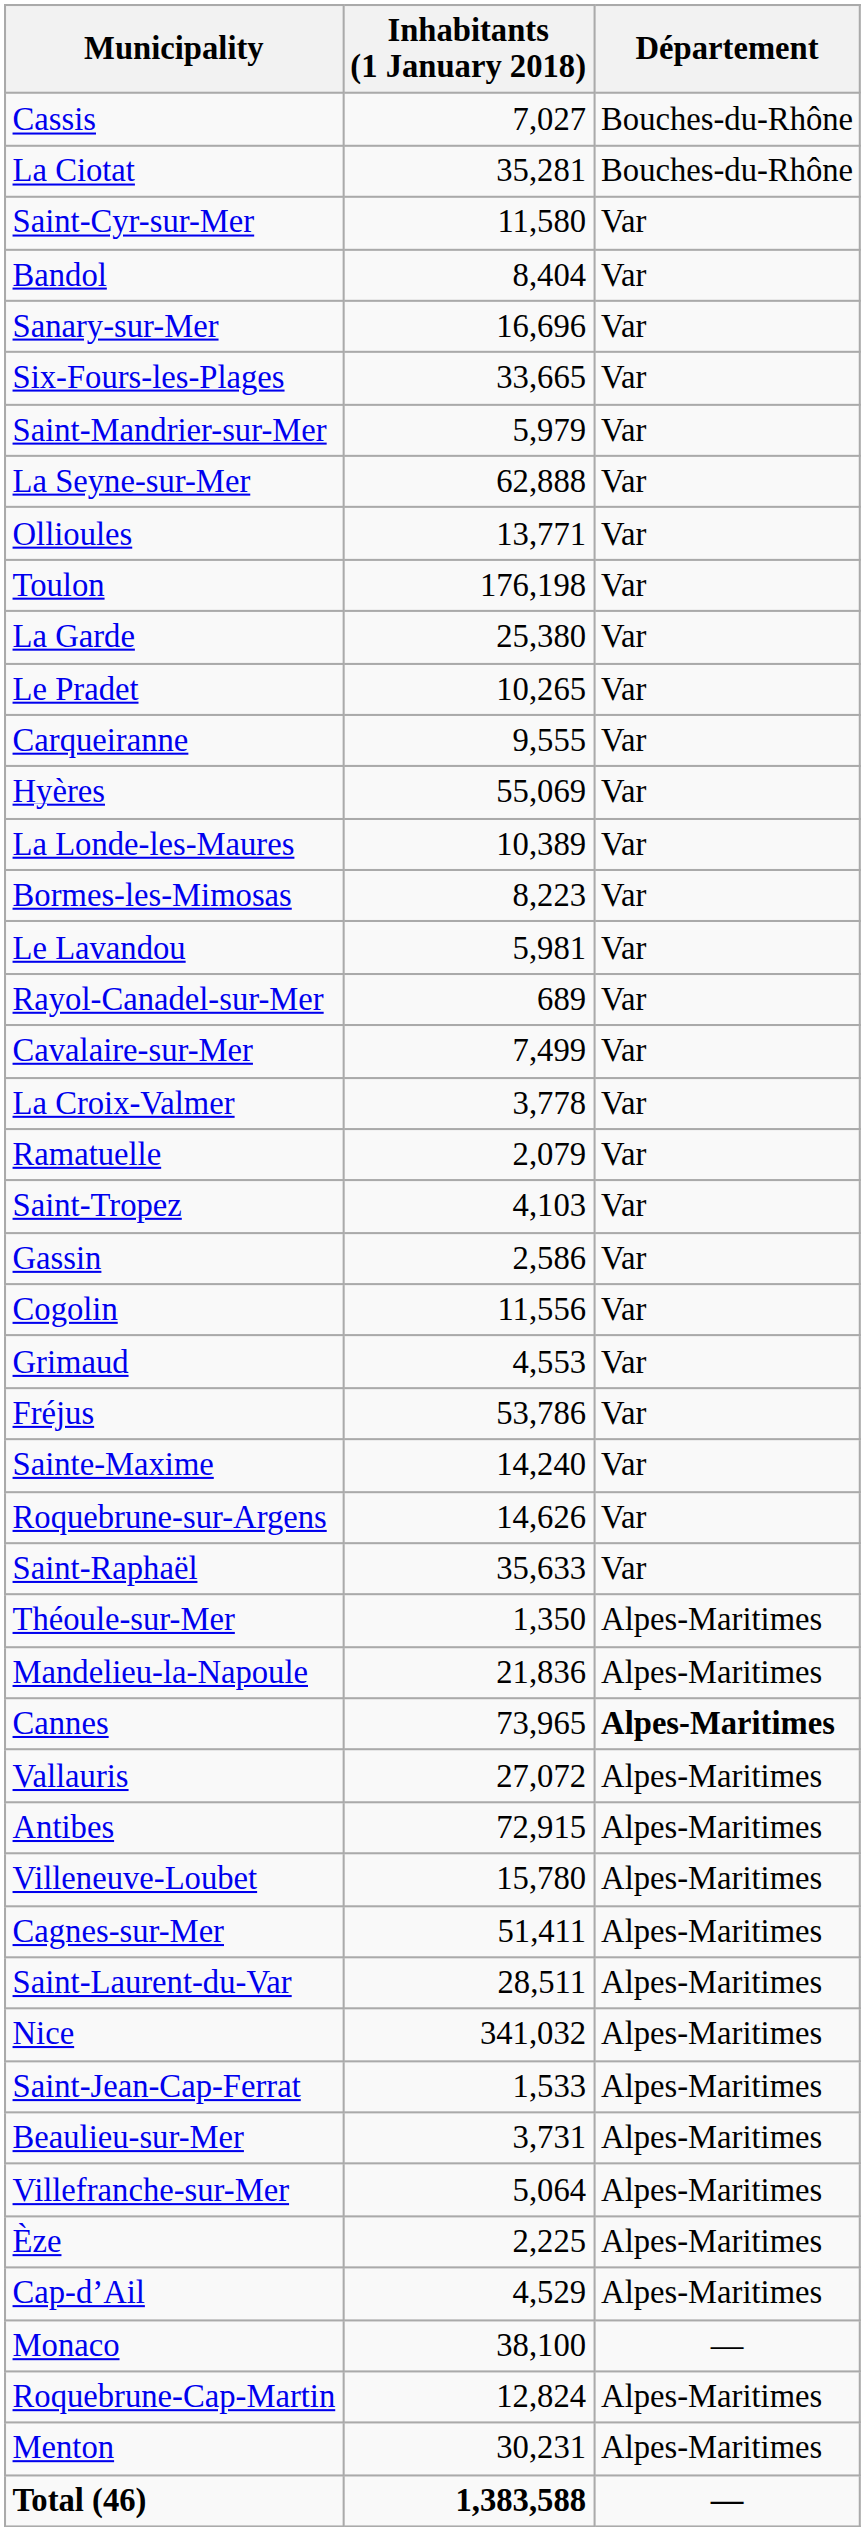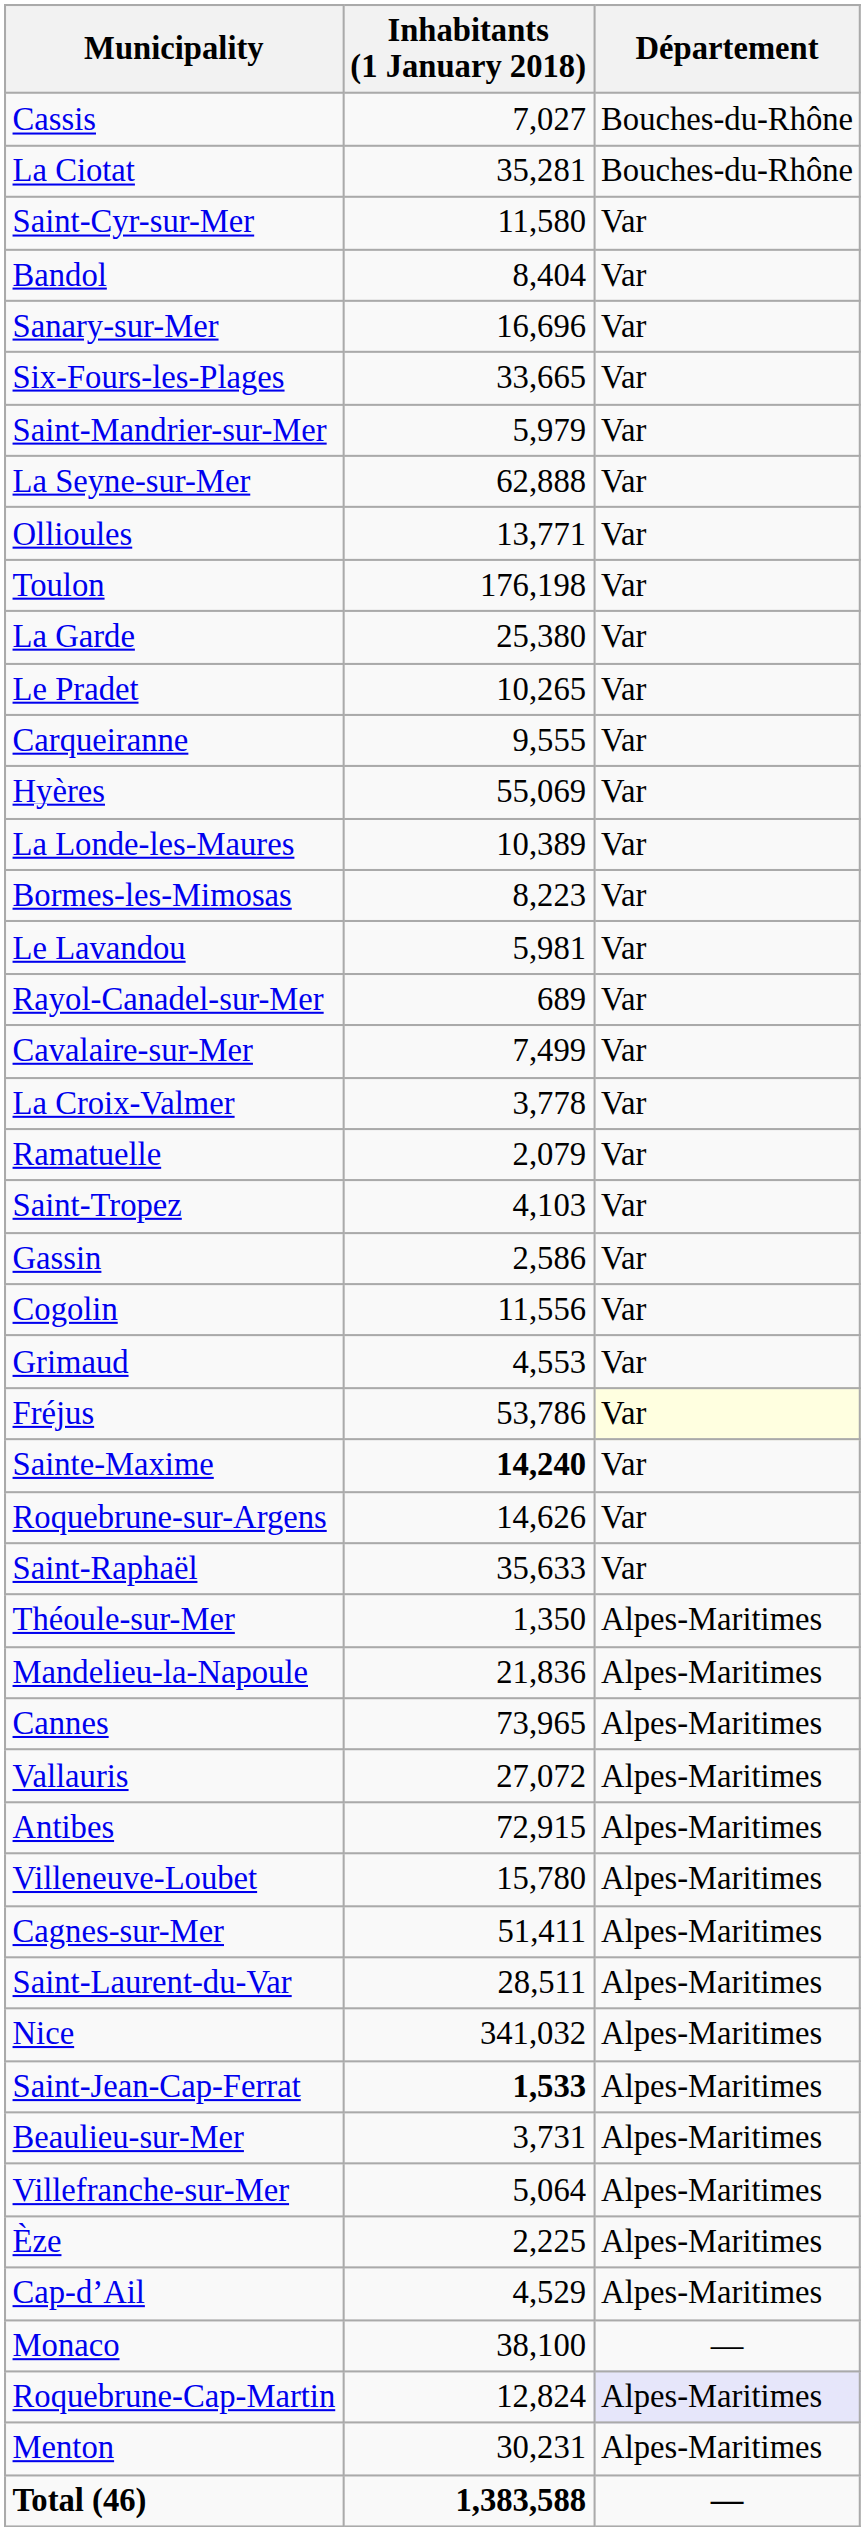(624, 1412) no background -> (624, 1412) lightyellow background
(541, 1464) normal -> (541, 1464) bold
(718, 1723) bold -> (712, 1723) normal
(549, 2085) normal -> (549, 2085) bold
(712, 2396) no background -> (712, 2396) lavender background
